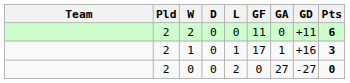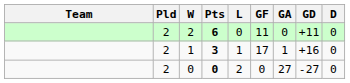columns swapped: (213, 14) <-> (332, 14)
